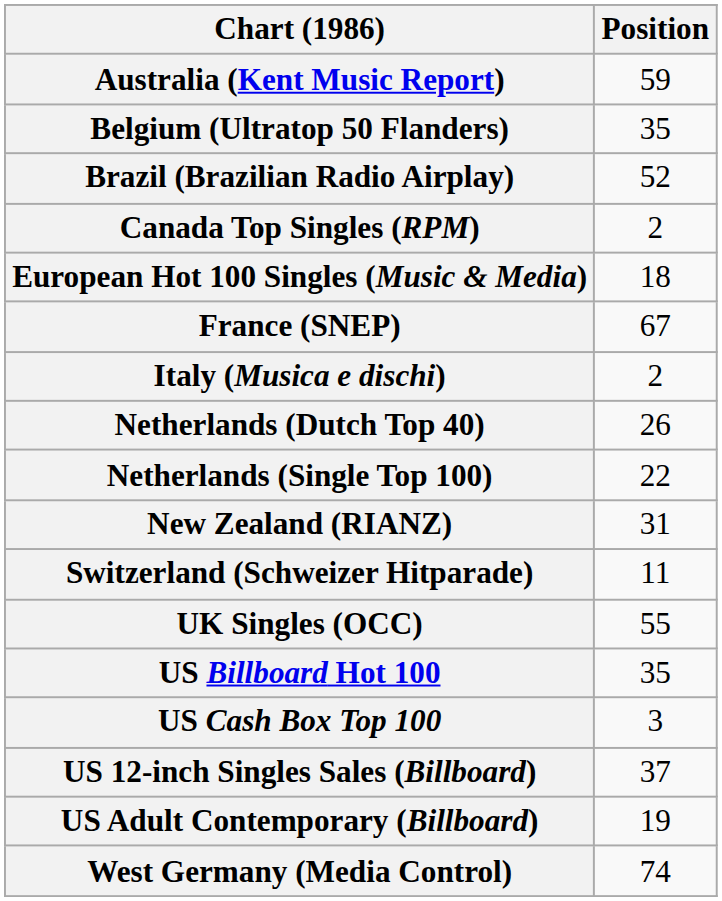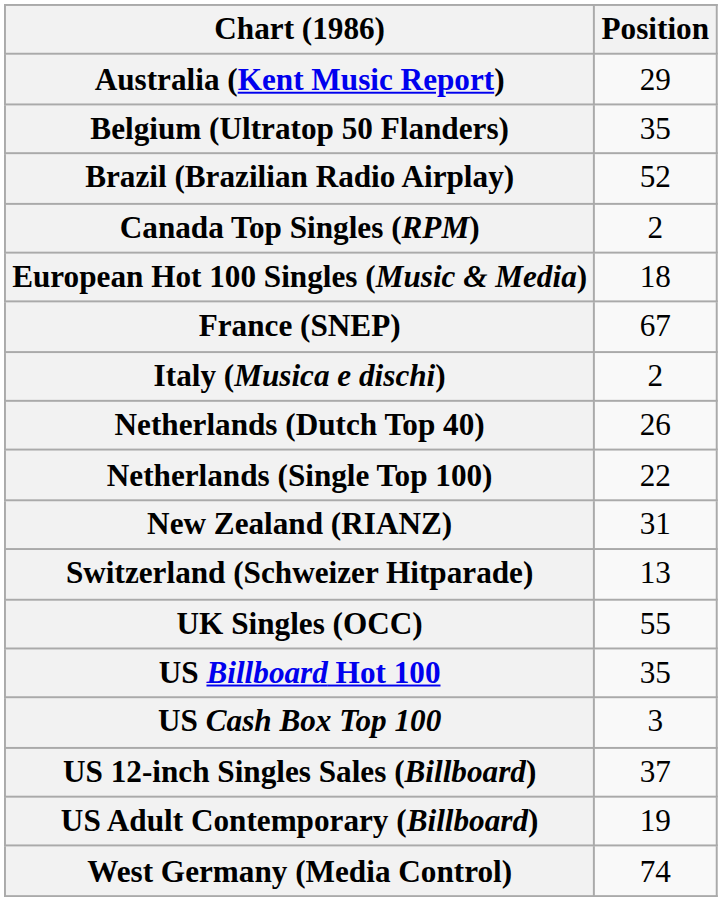(655, 78) 59 -> (655, 78) 29
(655, 573) 11 -> (655, 573) 13
